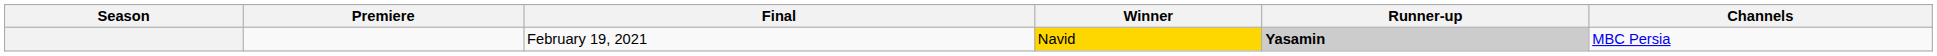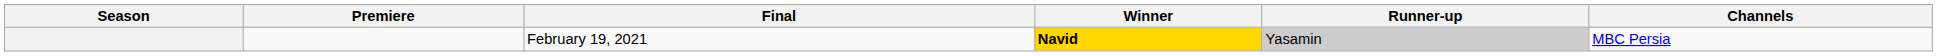(1057, 39) normal -> (1058, 39) bold
(1295, 39) bold -> (1294, 39) normal
